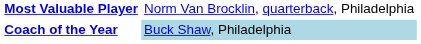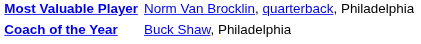(218, 30) lightblue background -> (218, 30) no background
